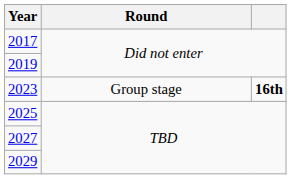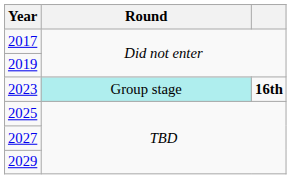(146, 89) no background -> (146, 89) paleturquoise background
